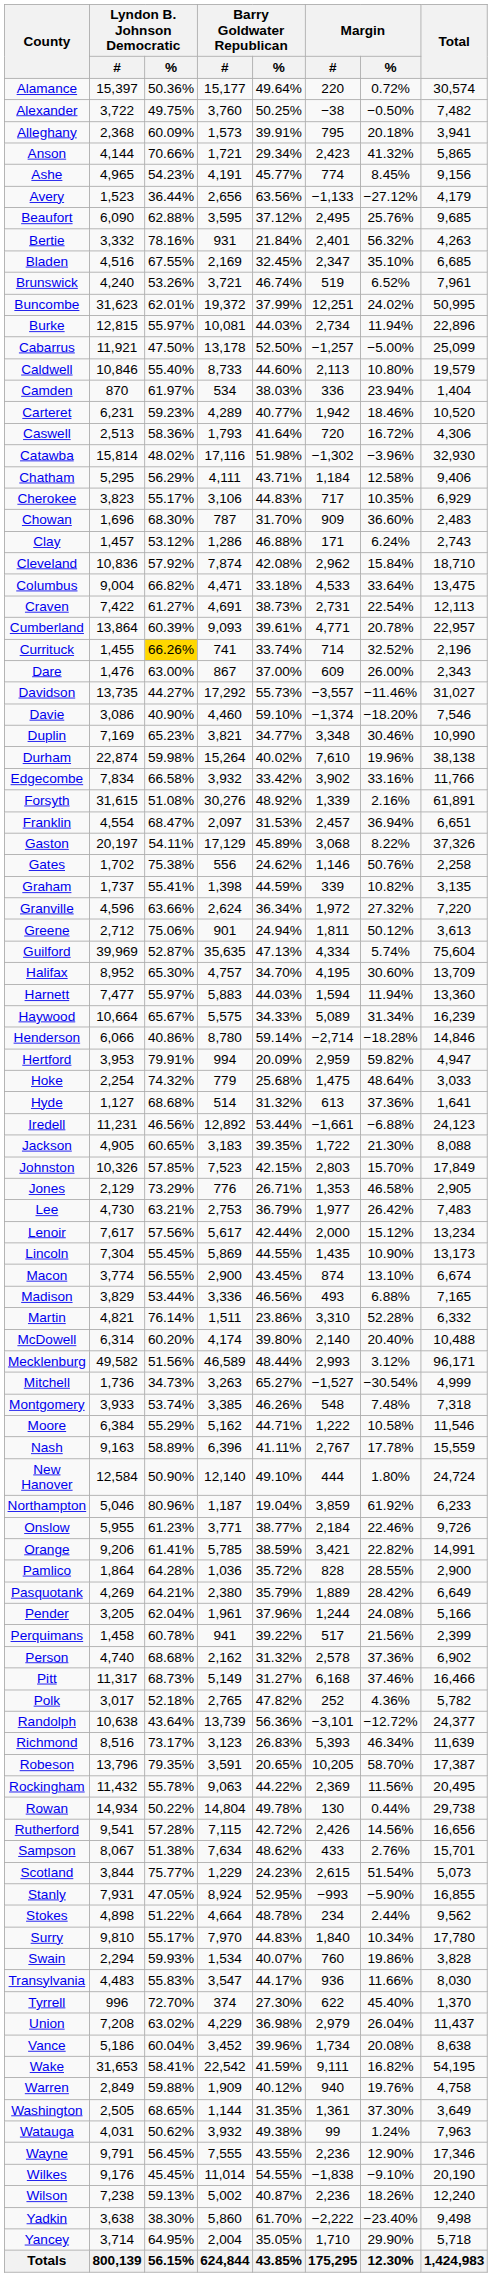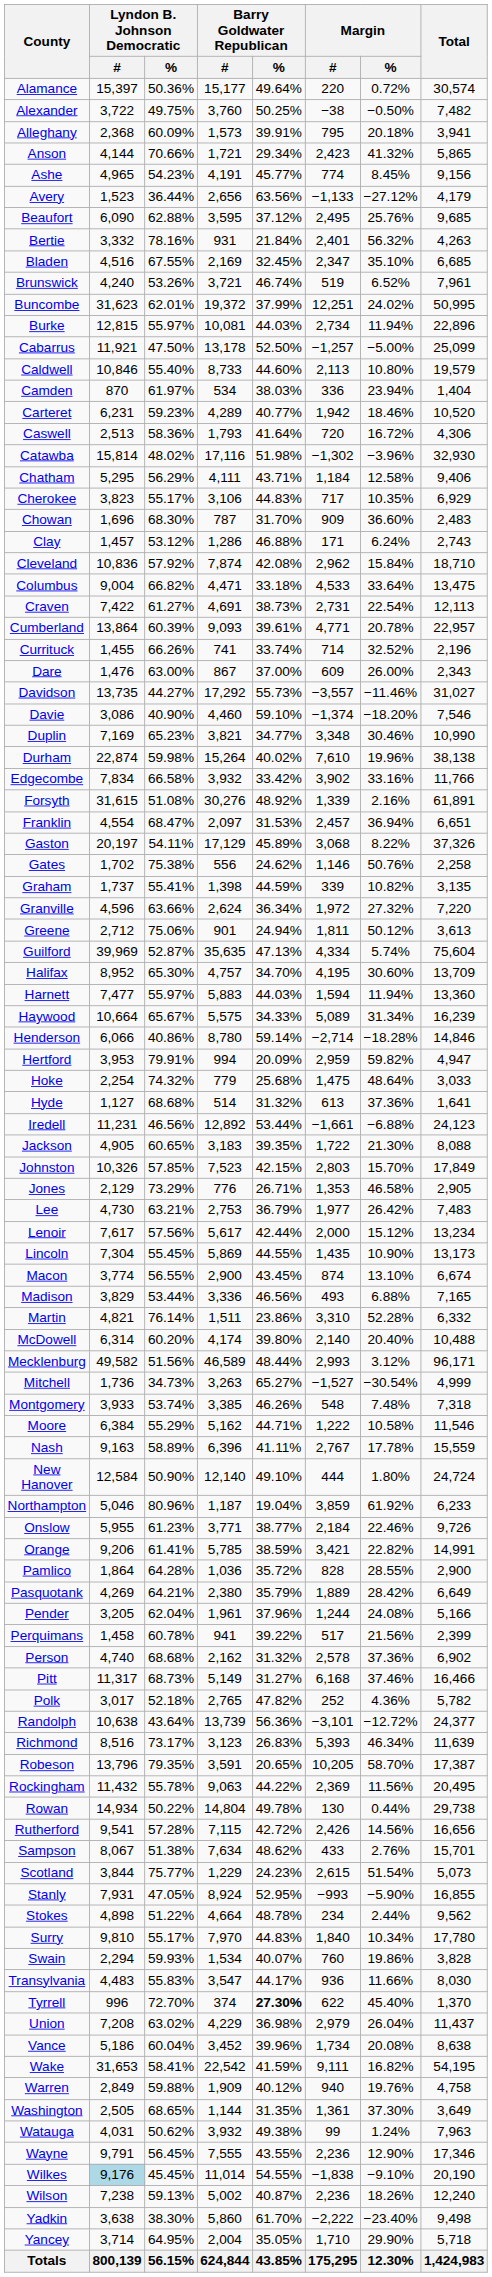(171, 649) gold background -> (171, 649) no background
(279, 2002) normal -> (279, 2002) bold
(117, 2174) no background -> (117, 2174) lightblue background
